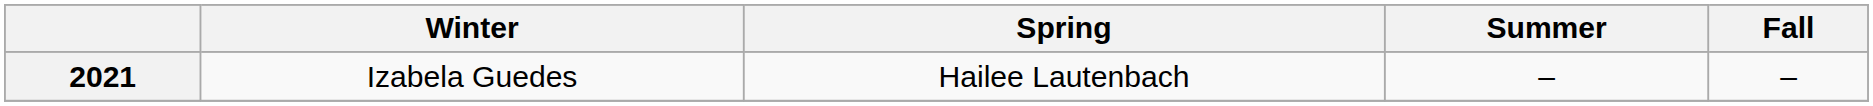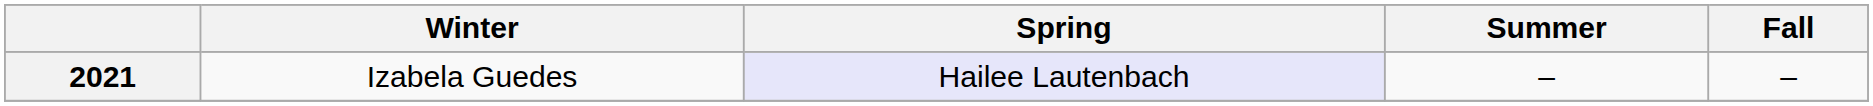(1064, 76) no background -> (1064, 76) lavender background
